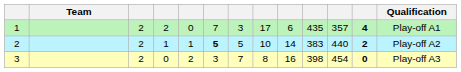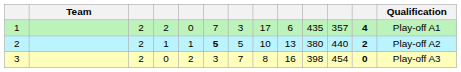(290, 43) 14 -> (290, 43) 13
(315, 43) 383 -> (315, 43) 380
